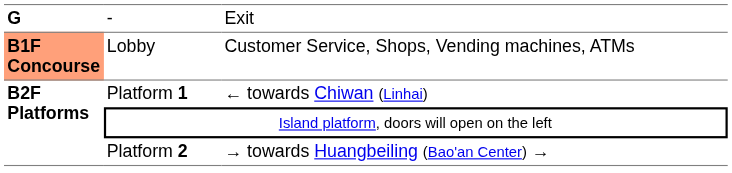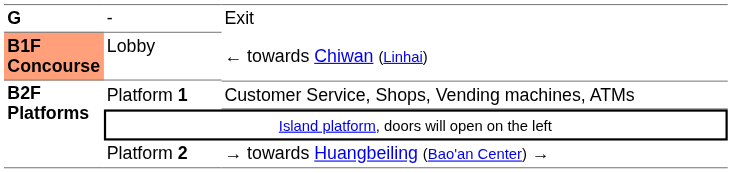(430, 46) Customer Service, Shops, Vending machines, ATMs -> (326, 56) ← towards Chiwan (Linhai)
(326, 93) ← towards Chiwan (Linhai) -> (430, 94) Customer Service, Shops, Vending machines, ATMs
